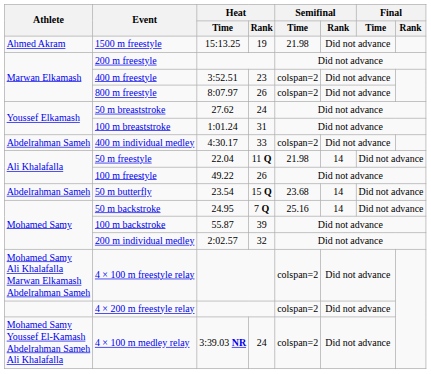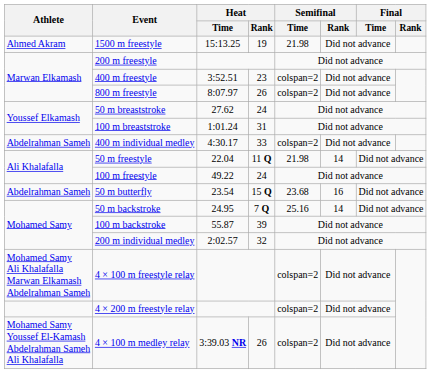(262, 176) 26 -> (262, 176) 24
(338, 192) 14 -> (338, 192) 16
(262, 343) 24 -> (262, 343) 26
